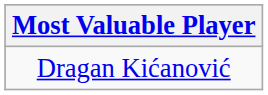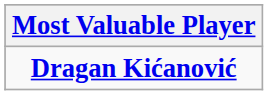(134, 67) normal -> (134, 67) bold
